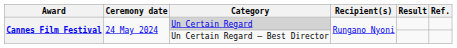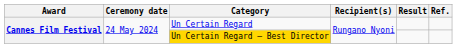(212, 24) lightgrey background -> (212, 24) no background
(250, 37) no background -> (250, 37) gold background
